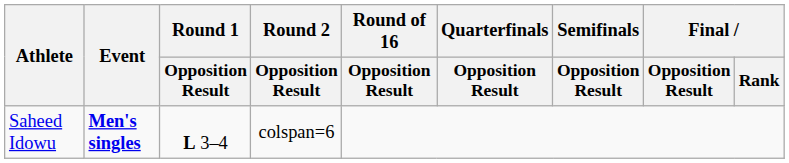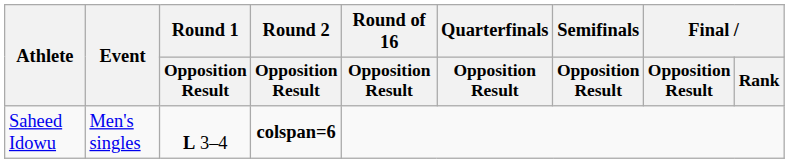(115, 132) bold -> (115, 132) normal
(296, 132) normal -> (296, 132) bold
